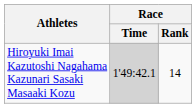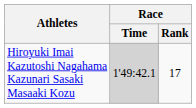(175, 73) 14 -> (175, 73) 17
